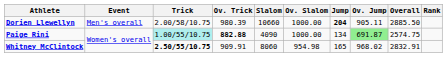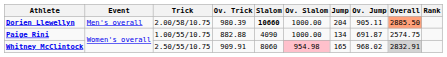(269, 22) normal -> (269, 22) bold
(340, 22) bold -> (340, 22) normal
(405, 22) no background -> (405, 22) lightsalmon background
(182, 34) paleturquoise background -> (182, 34) no background
(233, 34) bold -> (233, 34) normal
(369, 34) lightgreen background -> (369, 34) no background
(182, 46) bold -> (182, 46) normal
(307, 46) no background -> (307, 46) pink background
(405, 46) no background -> (405, 46) lightgrey background
